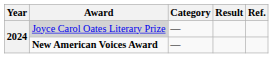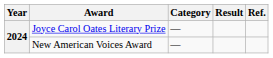(99, 28) lightgrey background -> (99, 28) no background
(95, 45) bold -> (92, 45) normal
